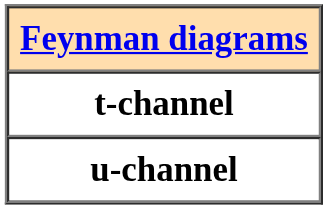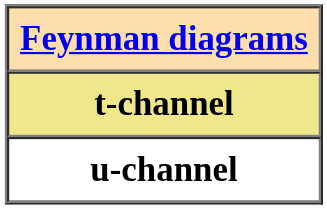(164, 103) no background -> (164, 103) khaki background
